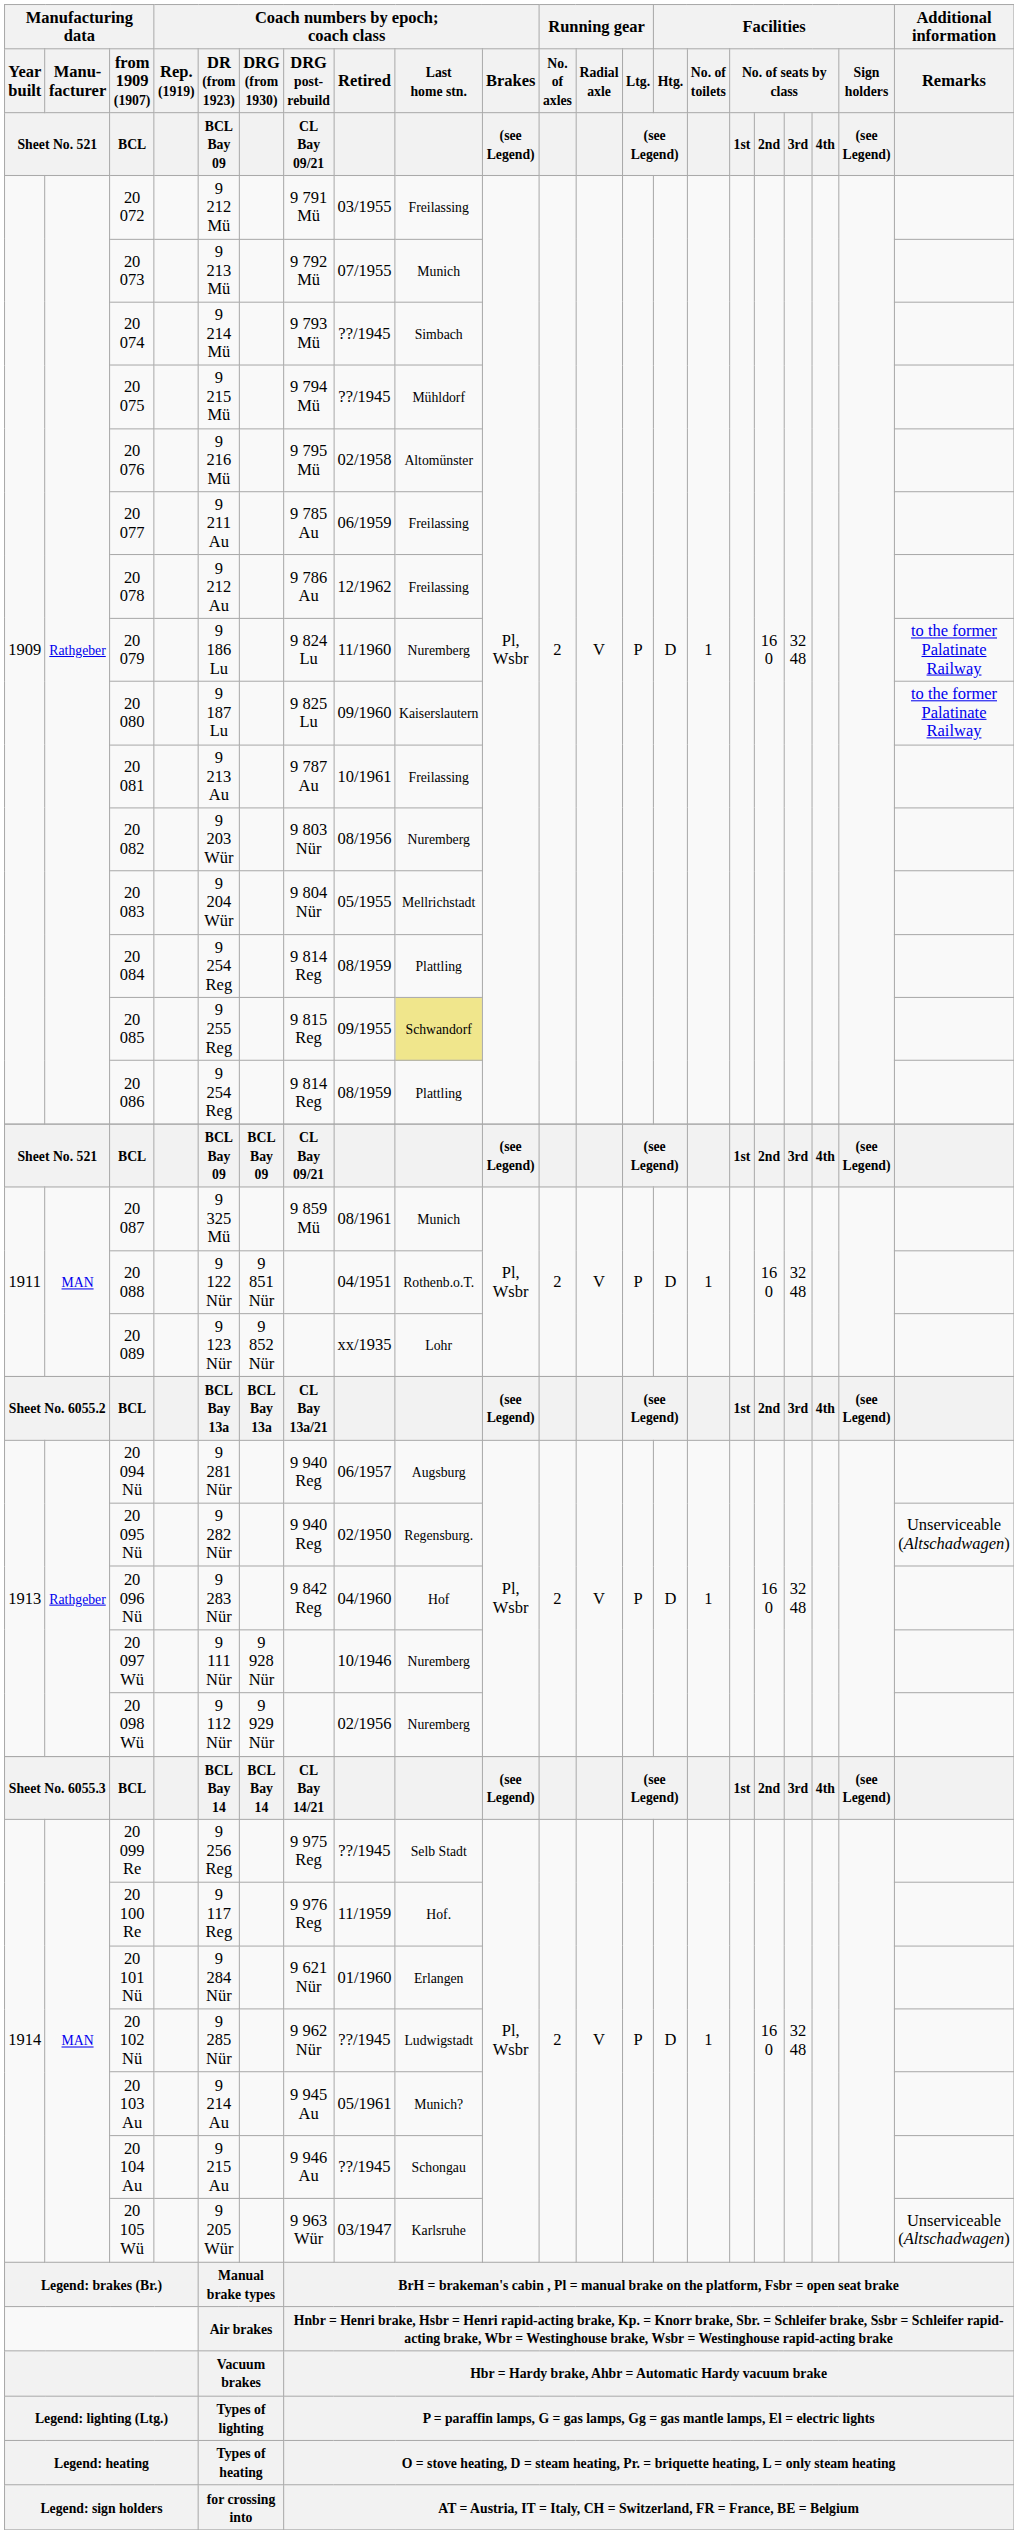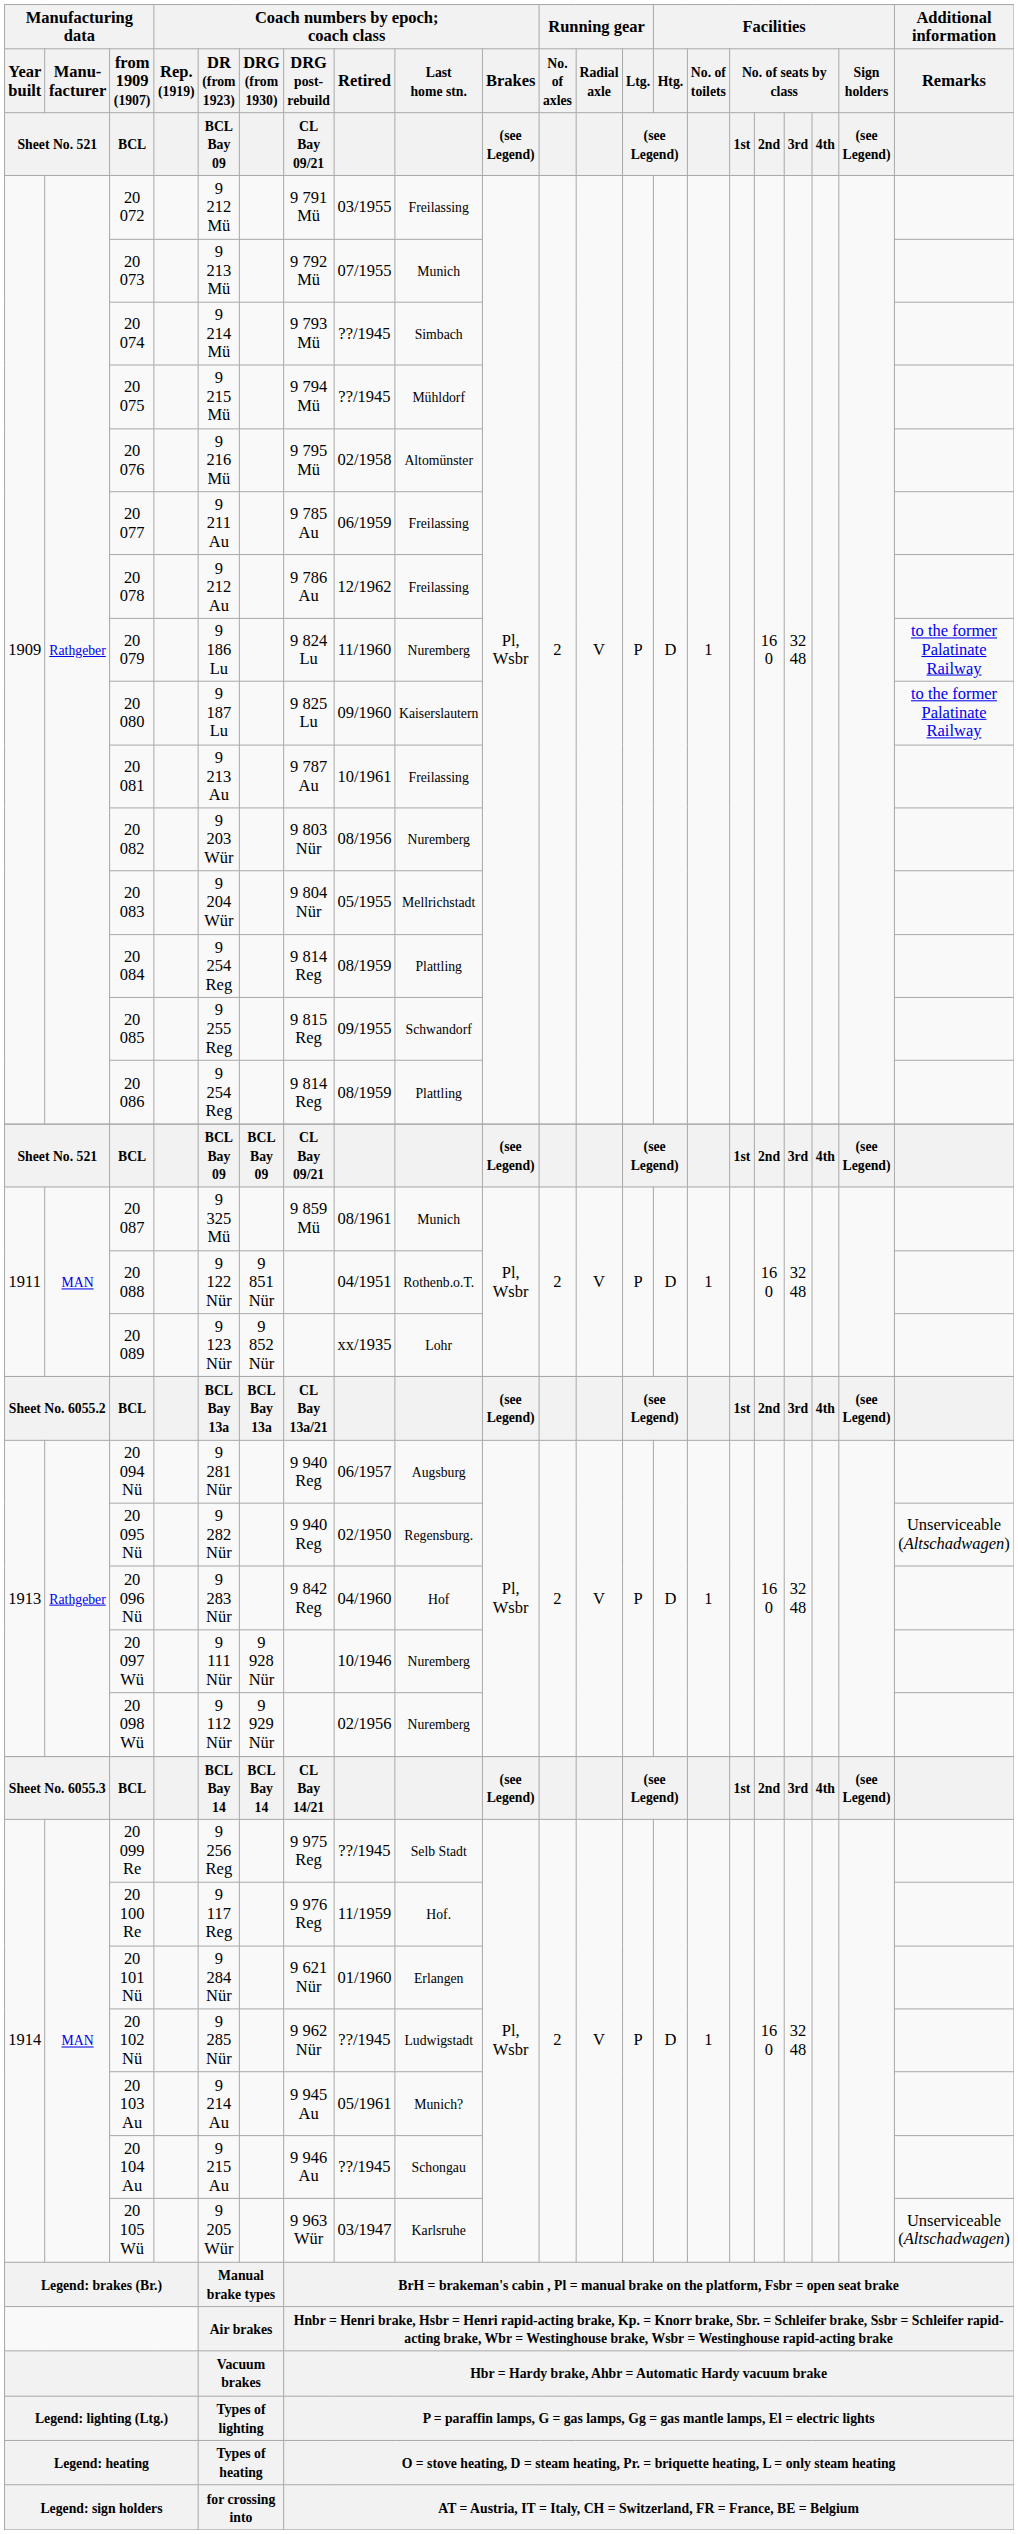(439, 1030) khaki background -> (439, 1030) no background
